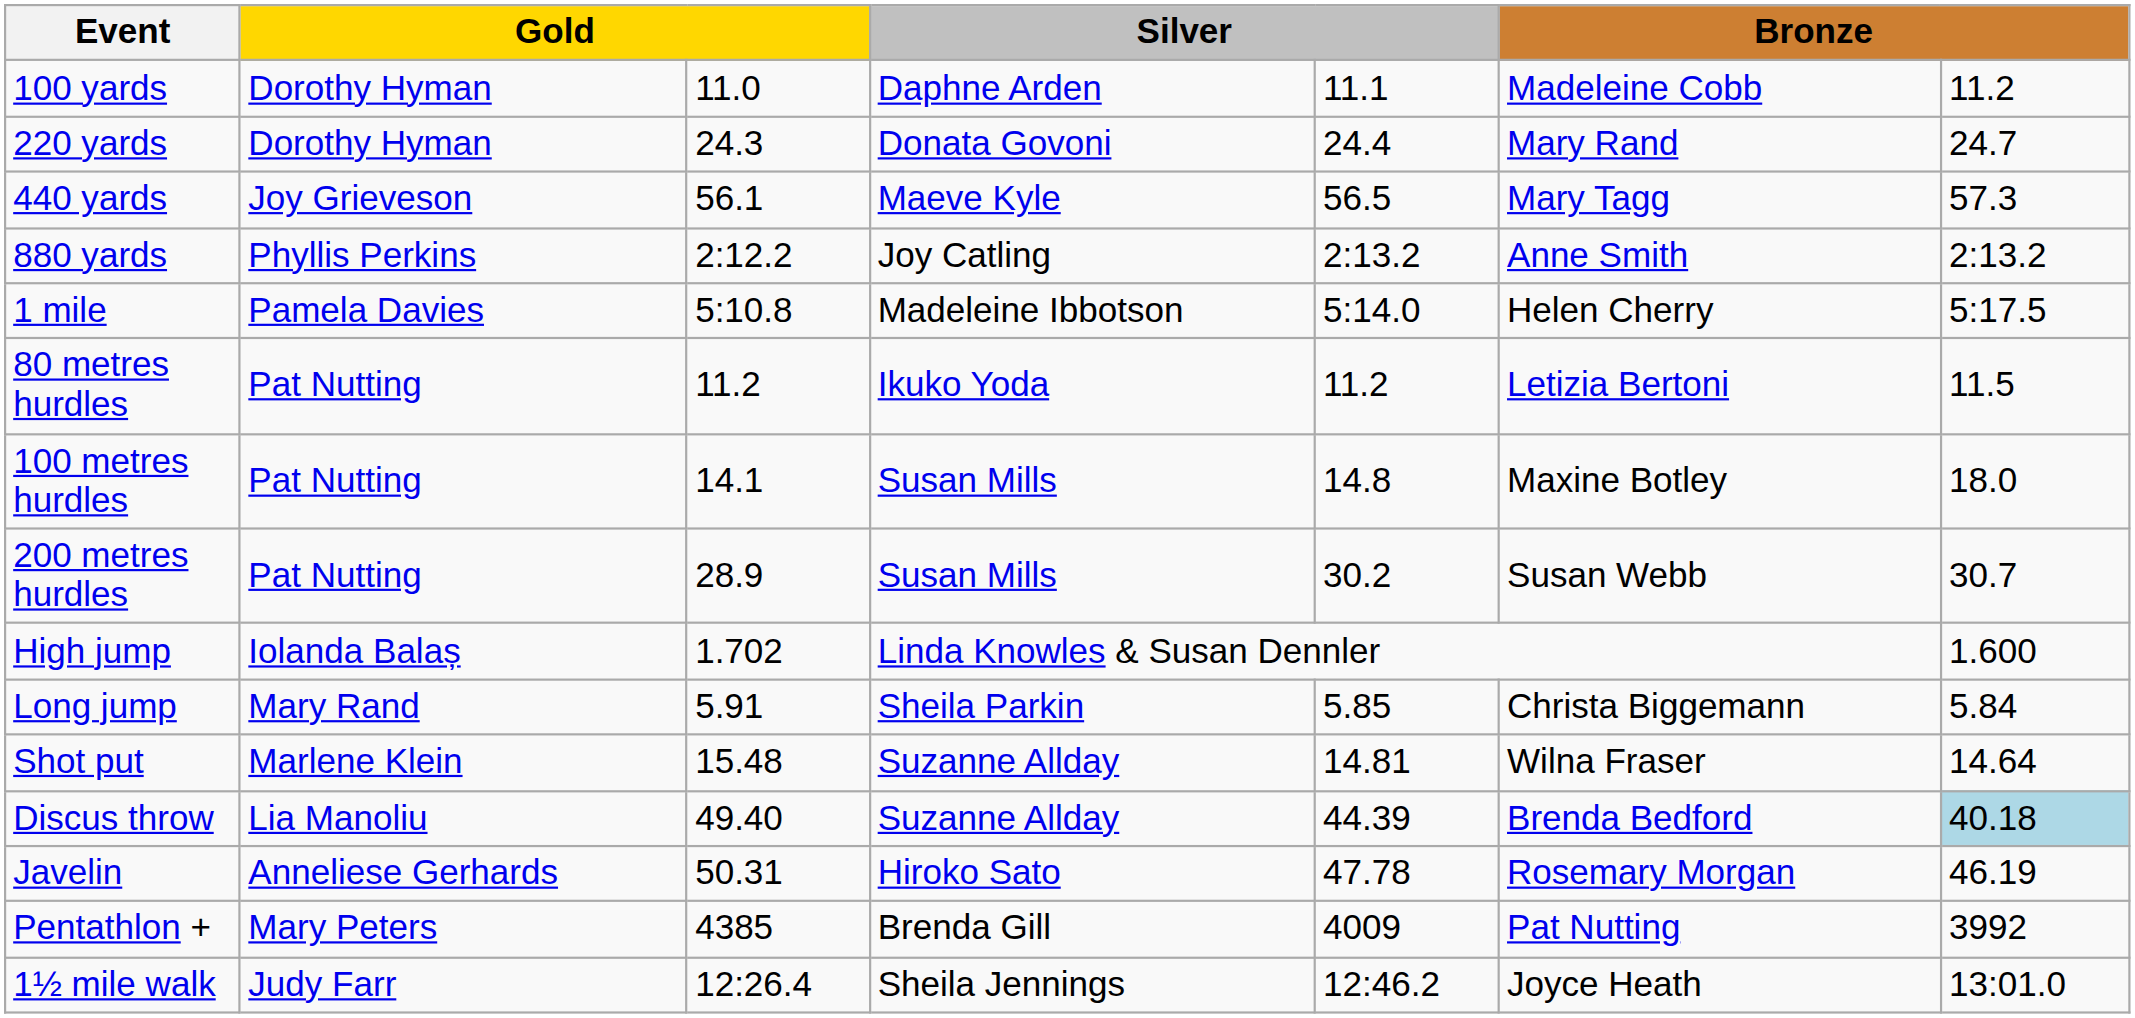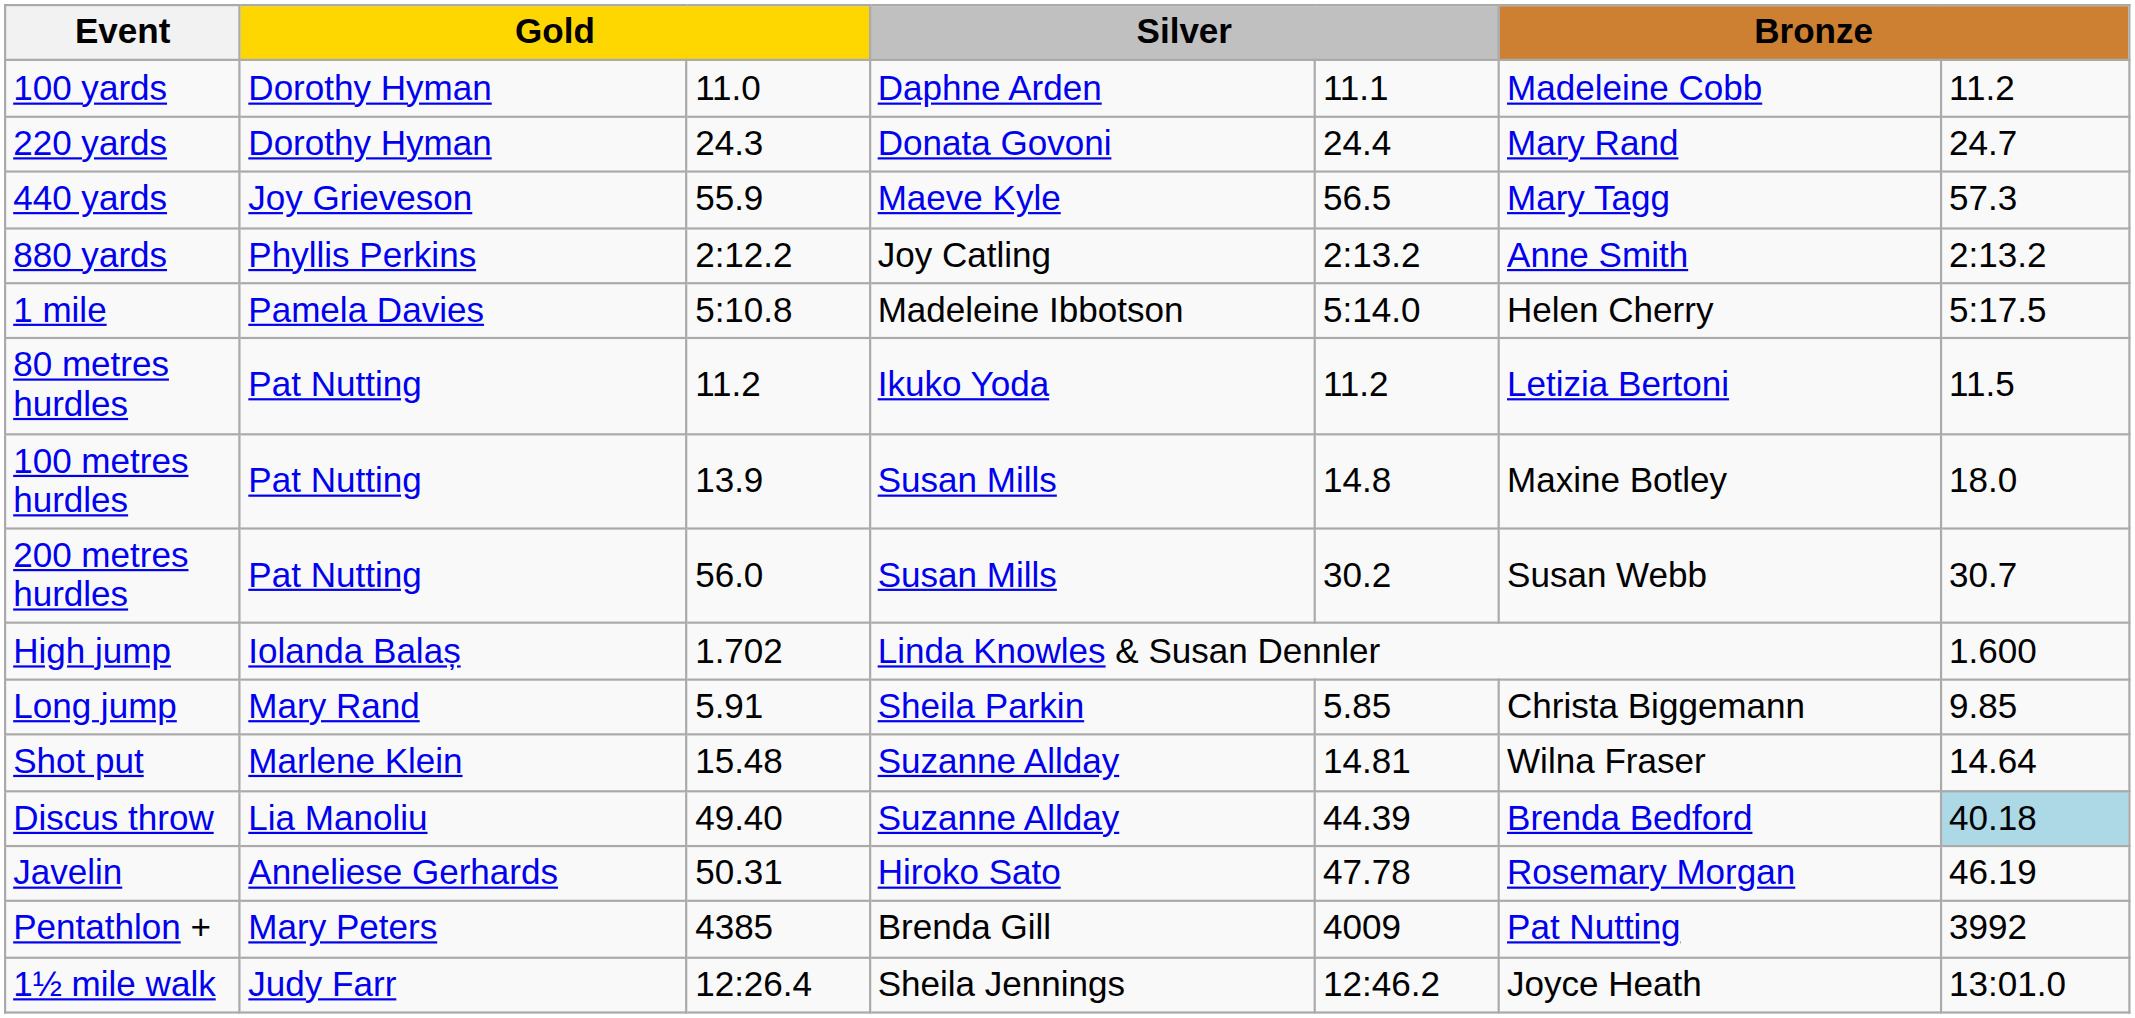(729, 198) 56.1 -> (729, 198) 55.9
(729, 480) 14.1 -> (729, 480) 13.9
(729, 575) 28.9 -> (729, 575) 56.0
(1983, 706) 5.84 -> (1983, 706) 9.85
